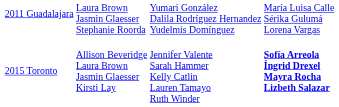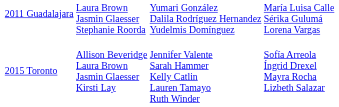(297, 71) bold -> (294, 71) normal
